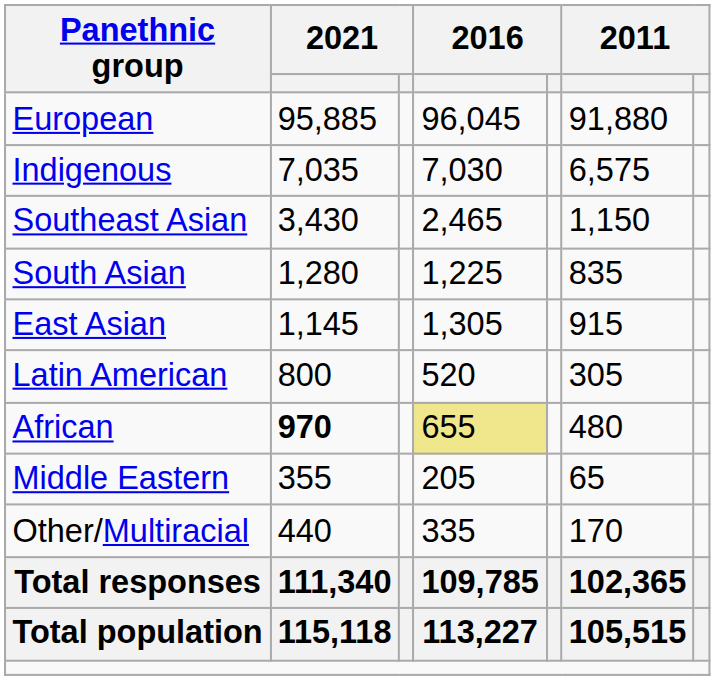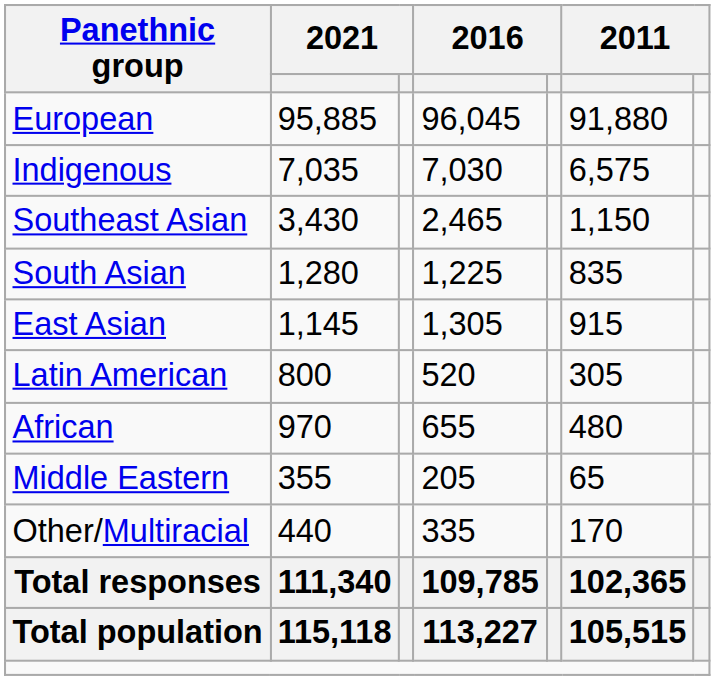(305, 427) bold -> (305, 427) normal
(449, 427) khaki background -> (449, 427) no background
